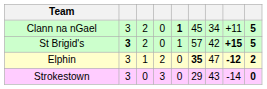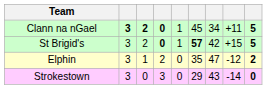(128, 28) normal -> (128, 28) bold
(145, 28) normal -> (145, 28) bold
(162, 28) normal -> (162, 28) bold
(180, 28) bold -> (180, 28) normal
(128, 44) bold -> (128, 44) normal
(162, 44) normal -> (162, 44) bold
(197, 44) normal -> (197, 44) bold
(234, 44) bold -> (234, 44) normal
(197, 60) bold -> (197, 60) normal
(234, 60) bold -> (234, 60) normal
